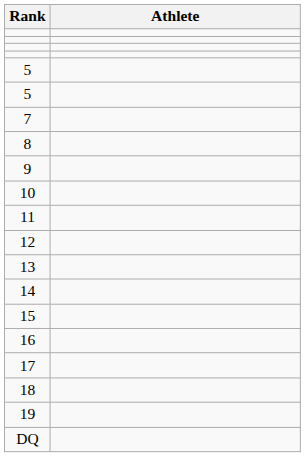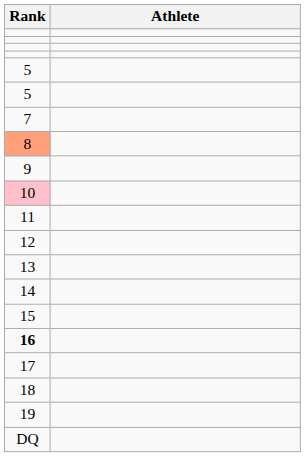(27, 143) no background -> (27, 143) lightsalmon background
(27, 193) no background -> (27, 193) pink background
(27, 340) normal -> (27, 340) bold
